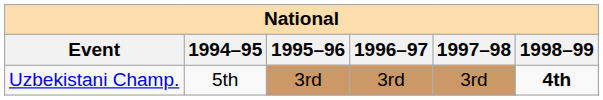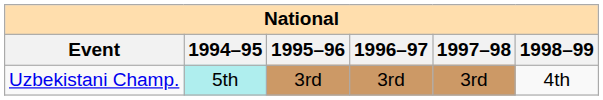(225, 79) no background -> (225, 79) paleturquoise background
(557, 79) bold -> (557, 79) normal
